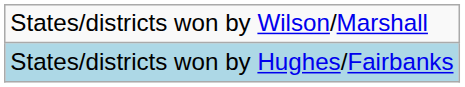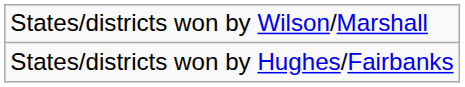(232, 61) lightblue background -> (232, 61) no background
